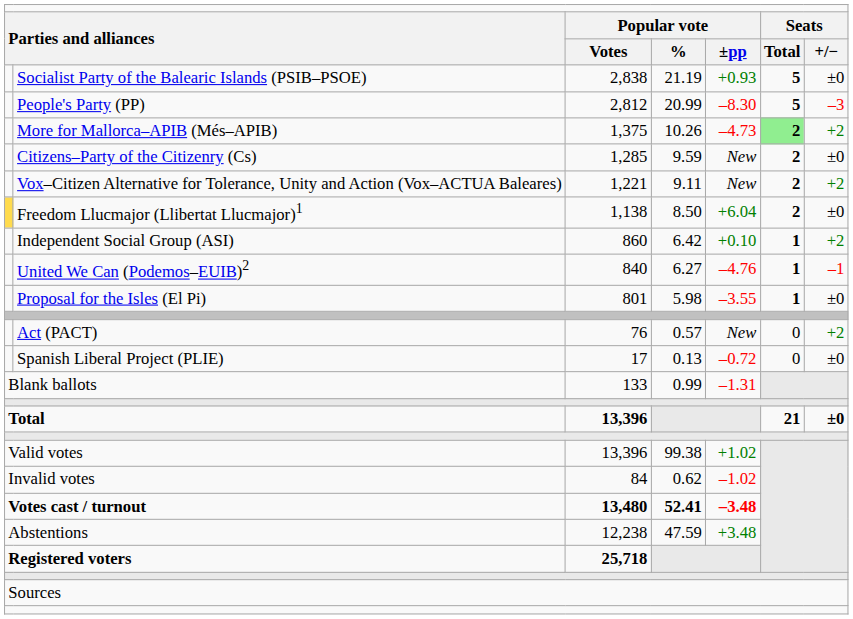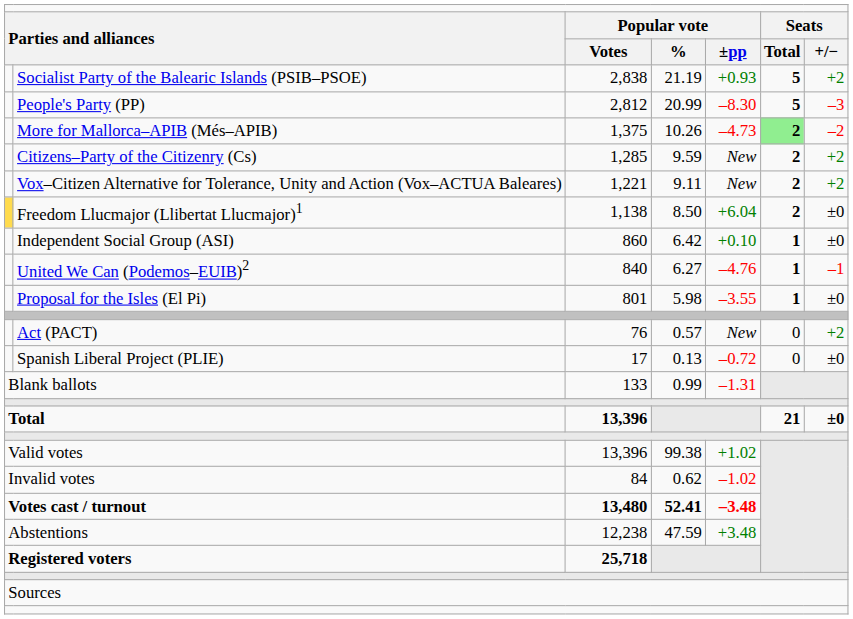(836, 78) ±0 -> (836, 78) +2
(836, 130) +2 -> (836, 130) –2
(836, 157) ±0 -> (836, 157) +2
(836, 240) +2 -> (836, 240) ±0
